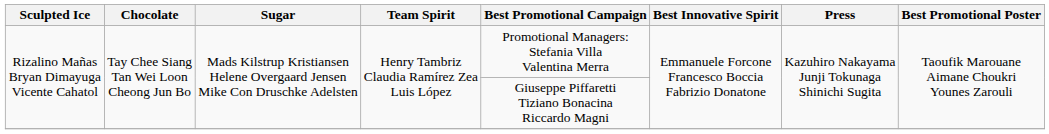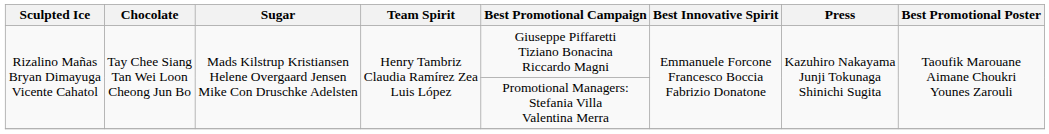(565, 51) Promotional Managers: Stefania Villa Valentina Merra -> (565, 51) Giuseppe Piffaretti Tiziano Bonacina Riccardo Magni
(565, 103) Giuseppe Piffaretti Tiziano Bonacina Riccardo Magni -> (565, 103) Promotional Managers: Stefania Villa Valentina Merra
